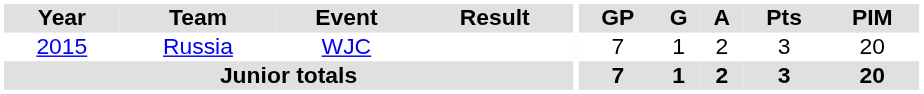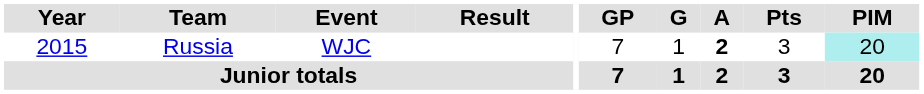(722, 46) normal -> (722, 46) bold
(872, 46) no background -> (872, 46) paleturquoise background
